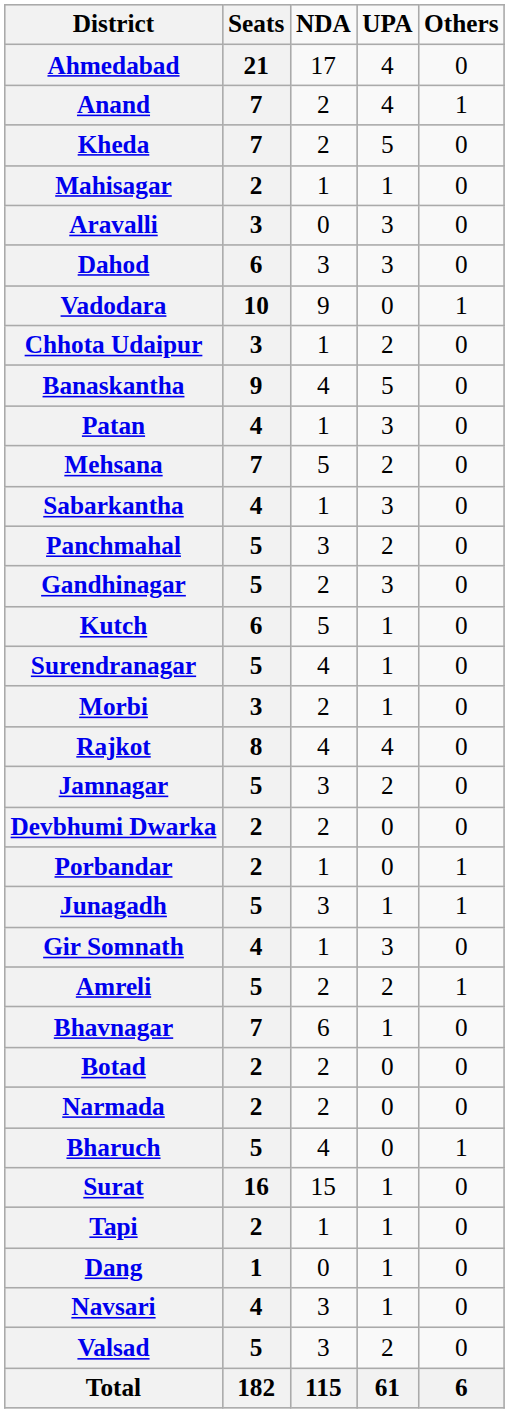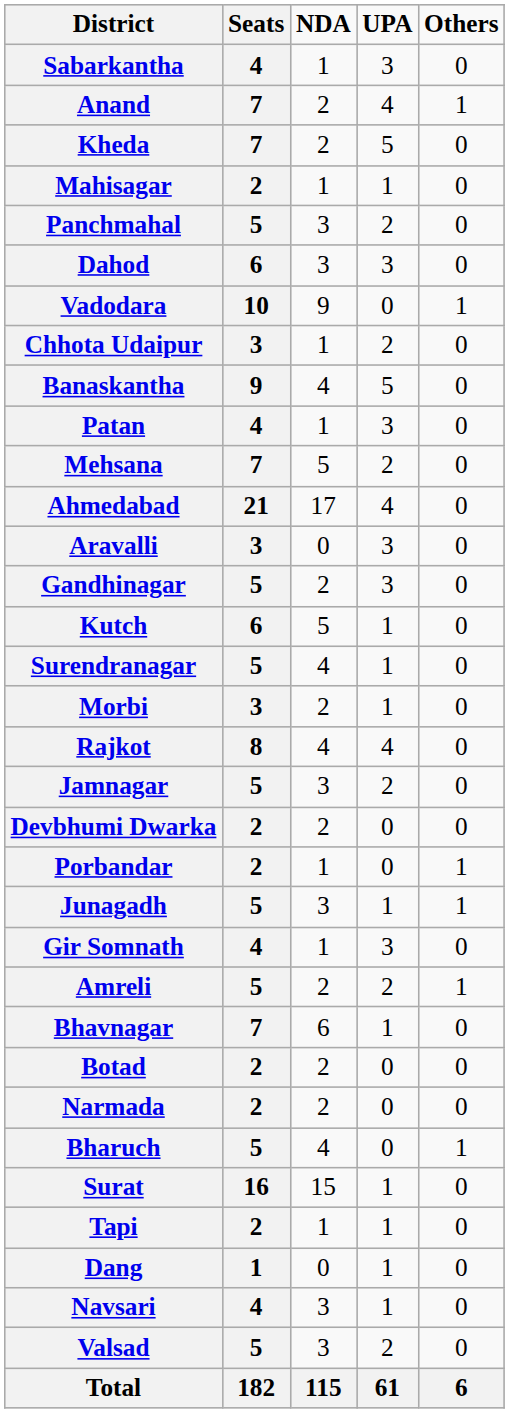rows swapped: (114, 64) <-> (114, 505)
rows swapped: (113, 545) <-> (113, 225)
